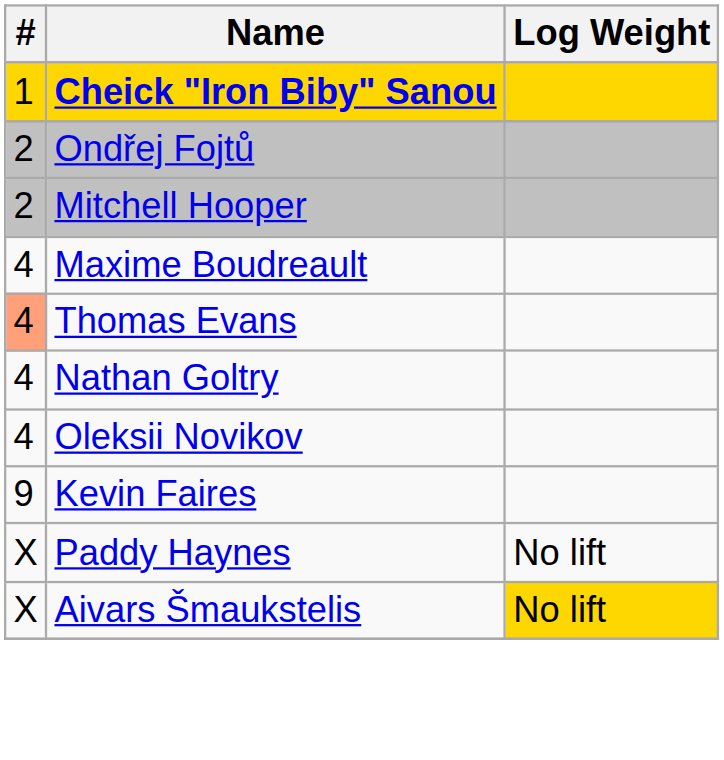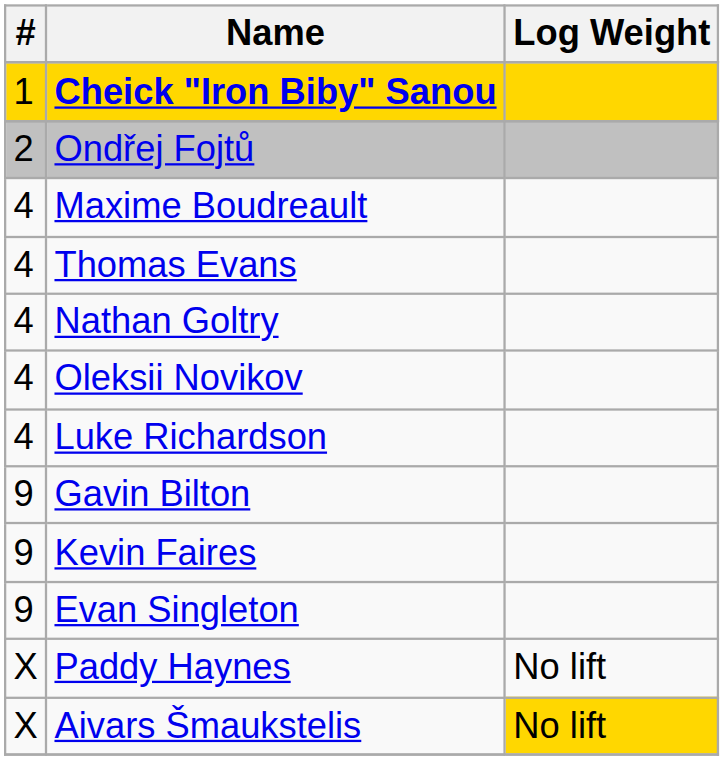- row: (181, 206)
(24, 321) lightsalmon background -> (24, 264) no background
+ row: (191, 436)
+ row: (152, 494)
+ row: (177, 609)
